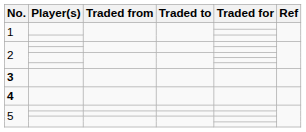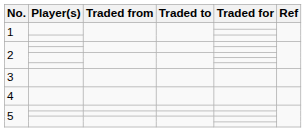(10, 77) bold -> (10, 77) normal
(10, 96) bold -> (10, 96) normal
